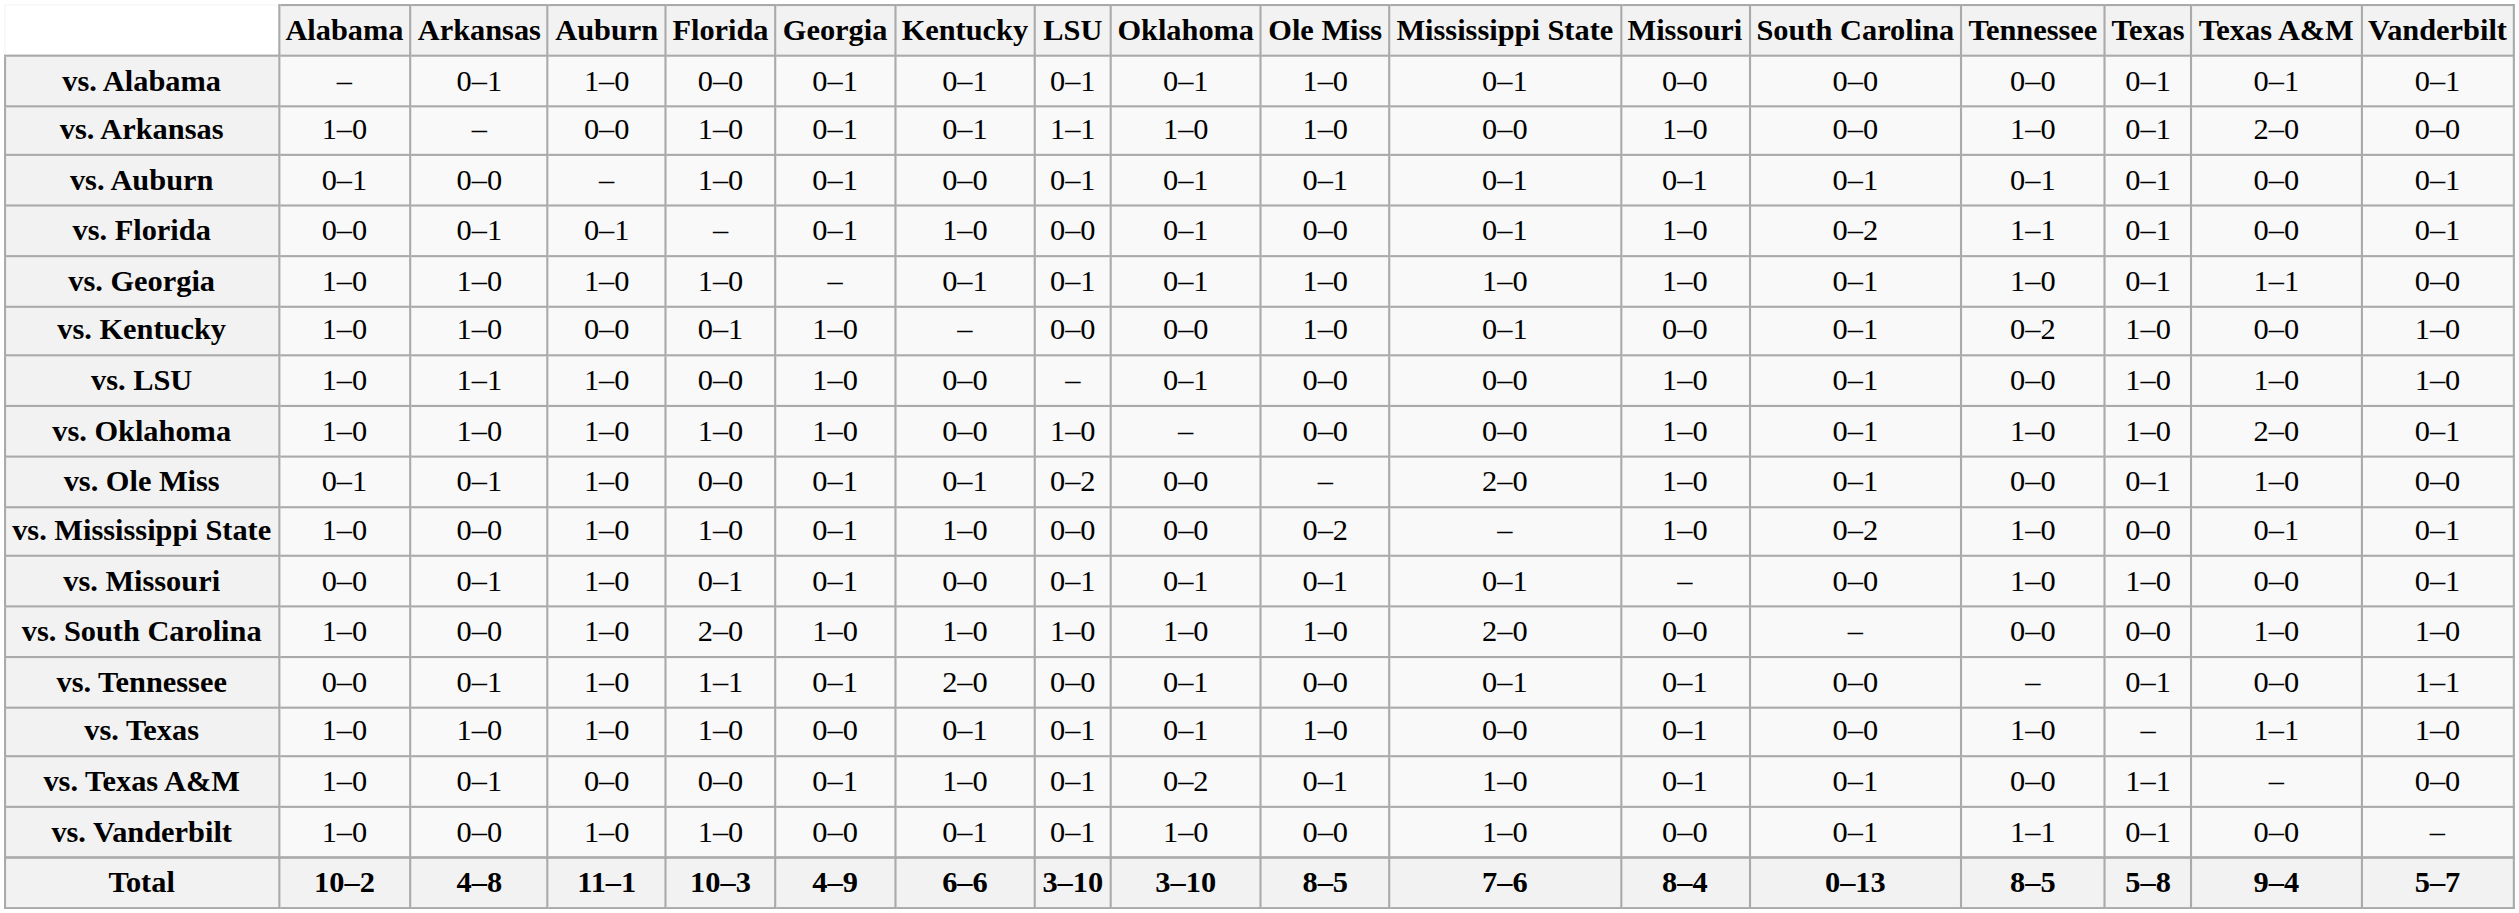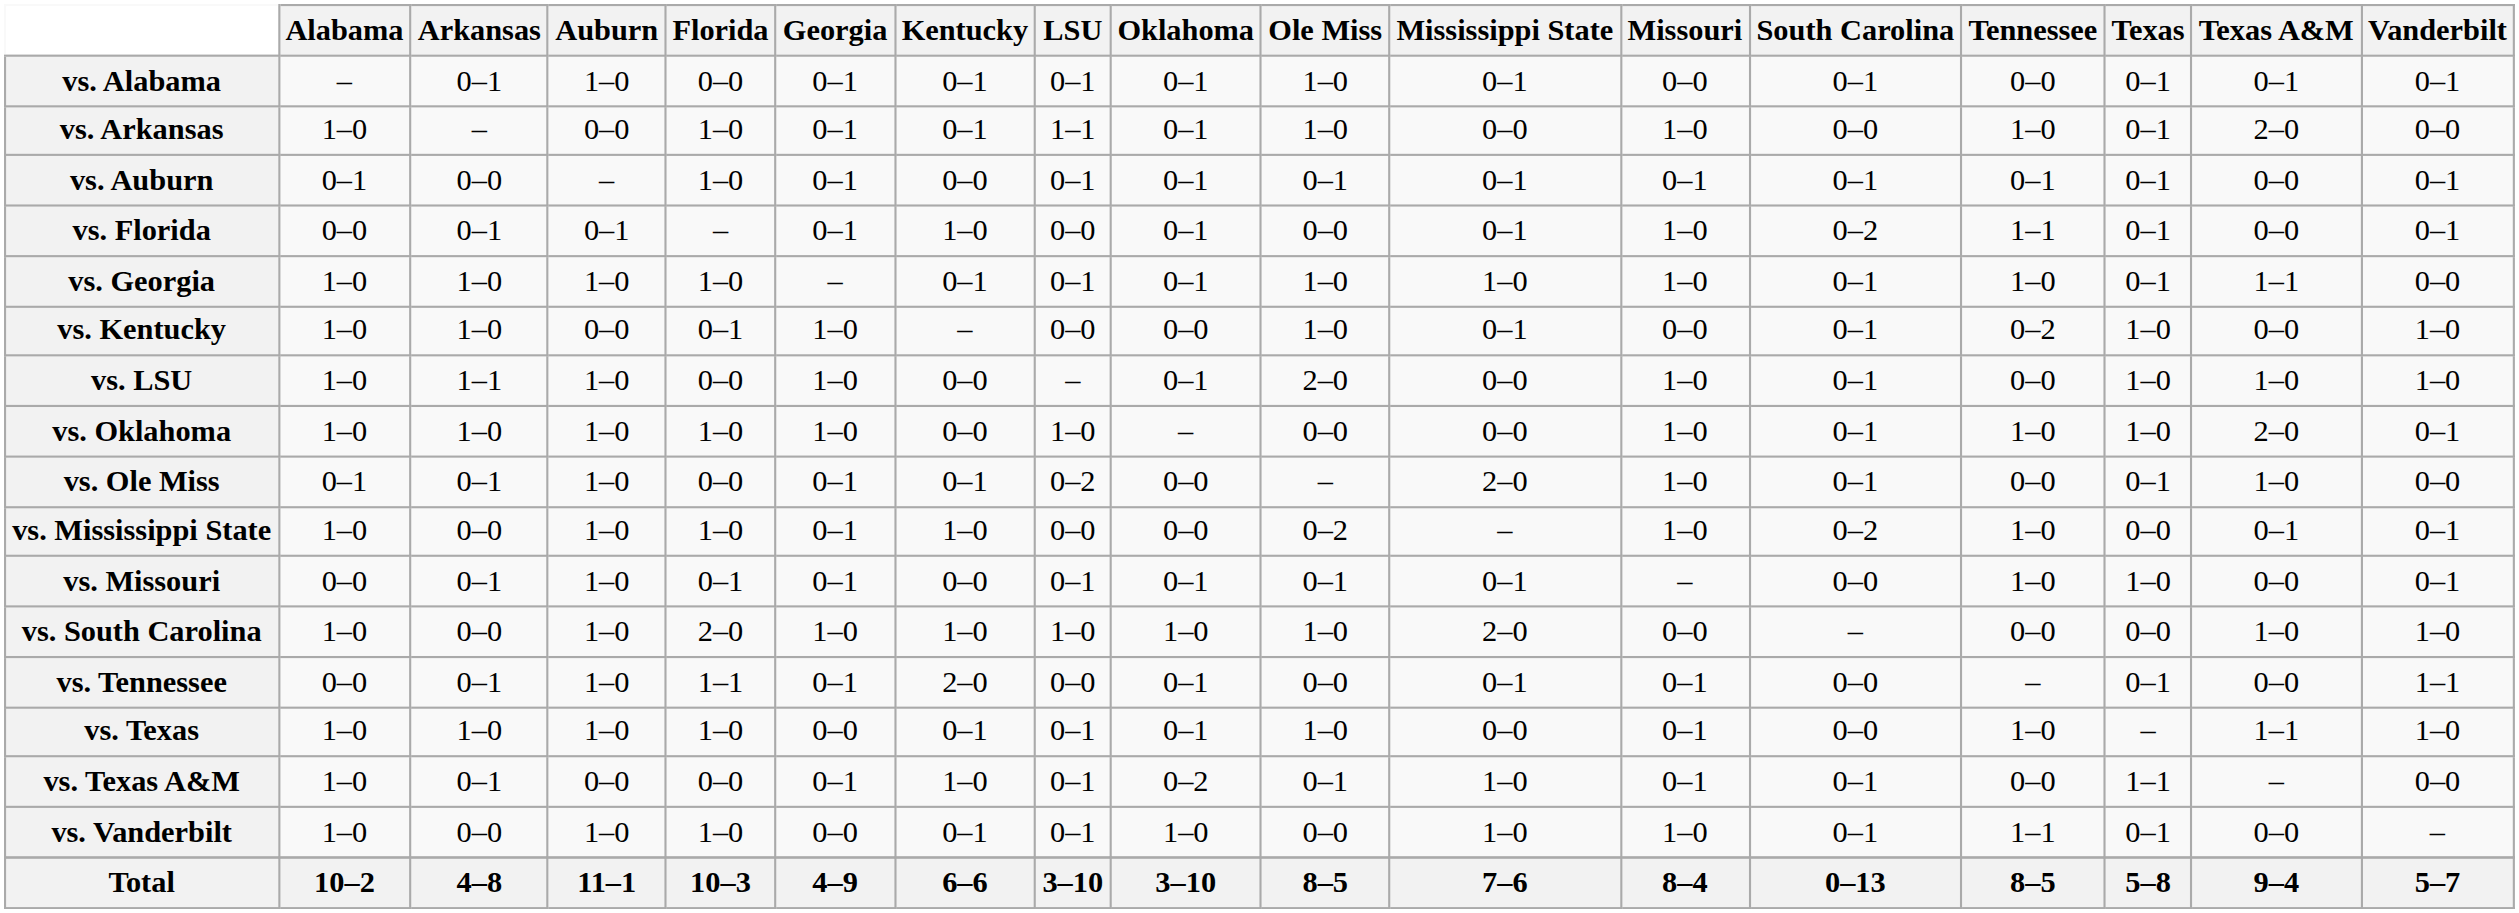(1855, 80) 0–0 -> (1855, 80) 0–1
(1186, 130) 1–0 -> (1186, 130) 0–1
(1325, 380) 0–0 -> (1325, 380) 2–0
(1685, 831) 0–0 -> (1685, 831) 1–0
